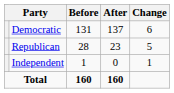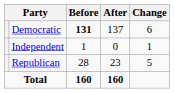(84, 29) normal -> (84, 29) bold
rows swapped: (36, 46) <-> (38, 63)
